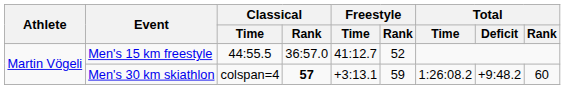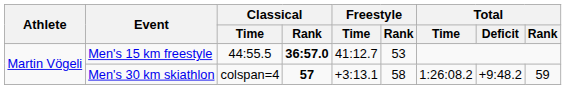(307, 54) normal -> (307, 54) bold
(398, 54) 52 -> (399, 54) 53
(398, 75) 59 -> (399, 75) 58
(542, 75) 60 -> (543, 75) 59
